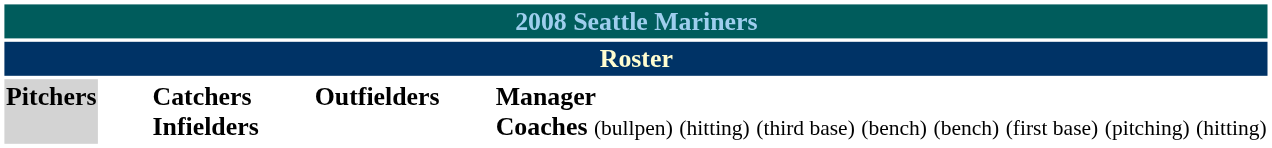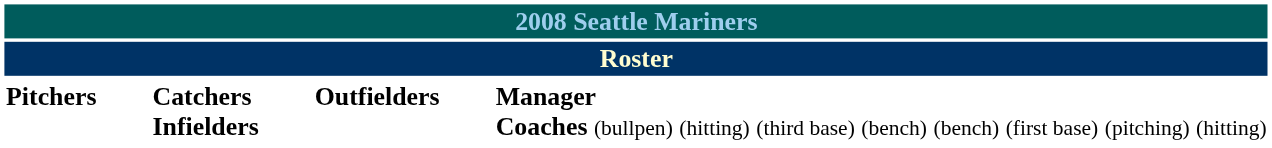(51, 95) lightgrey background -> (51, 95) no background
